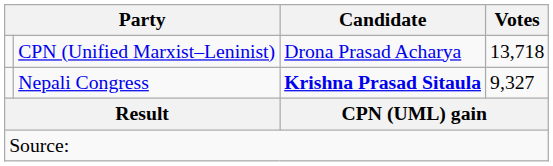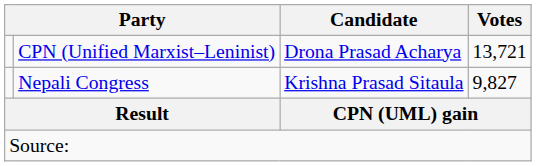(517, 51) 13,718 -> (500, 51) 13,721
(383, 82) bold -> (374, 82) normal
(512, 82) 9,327 -> (495, 82) 9,827
